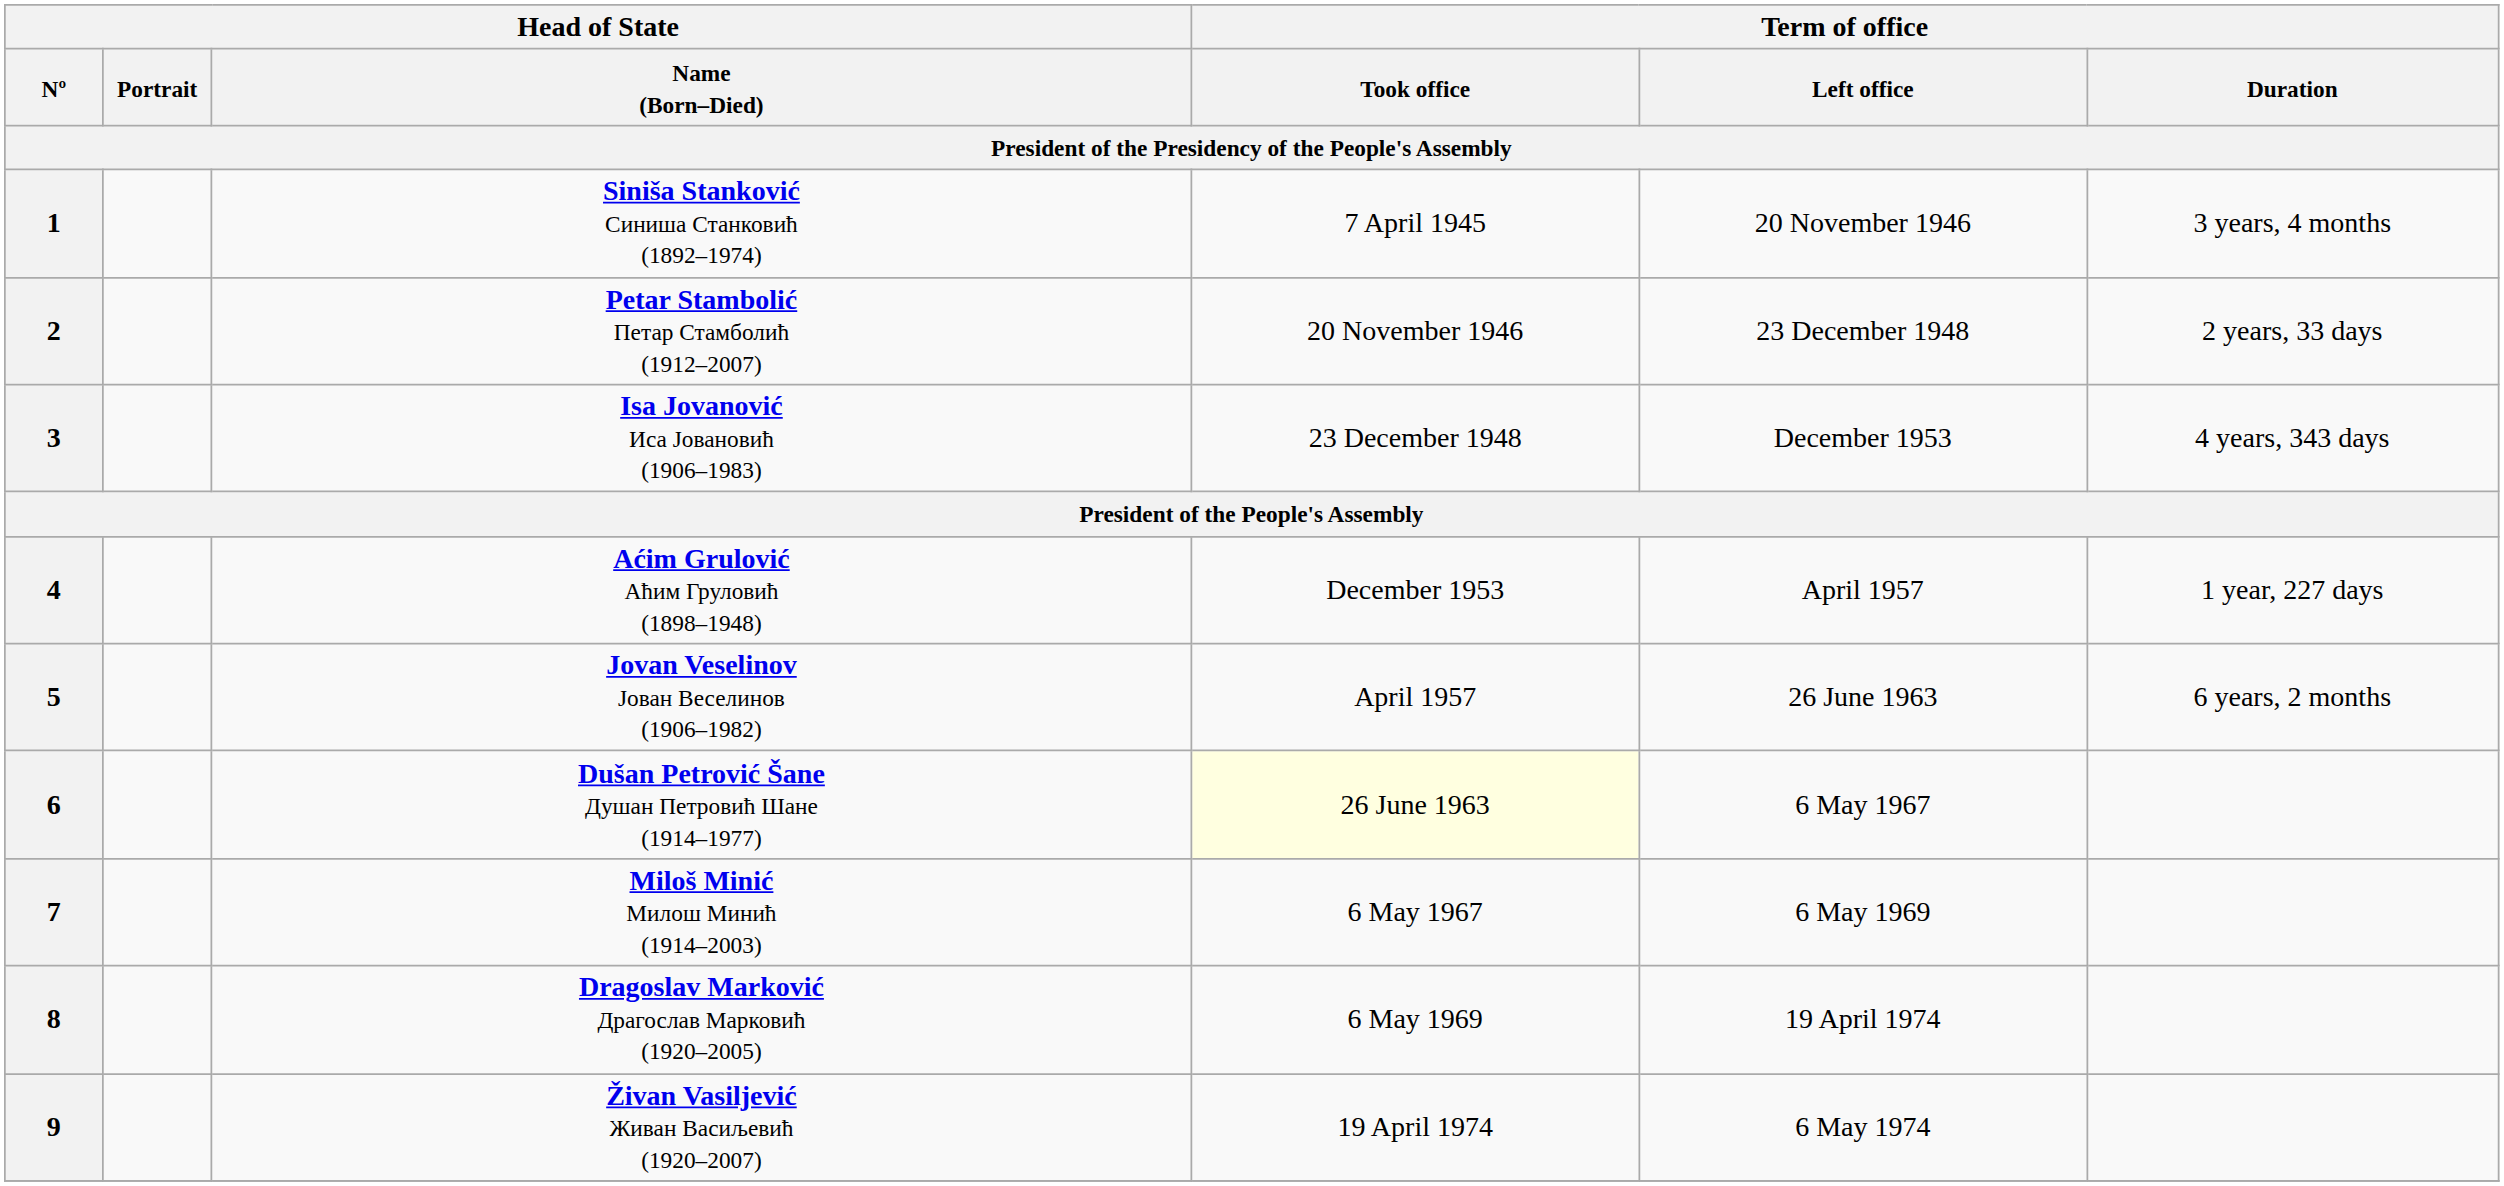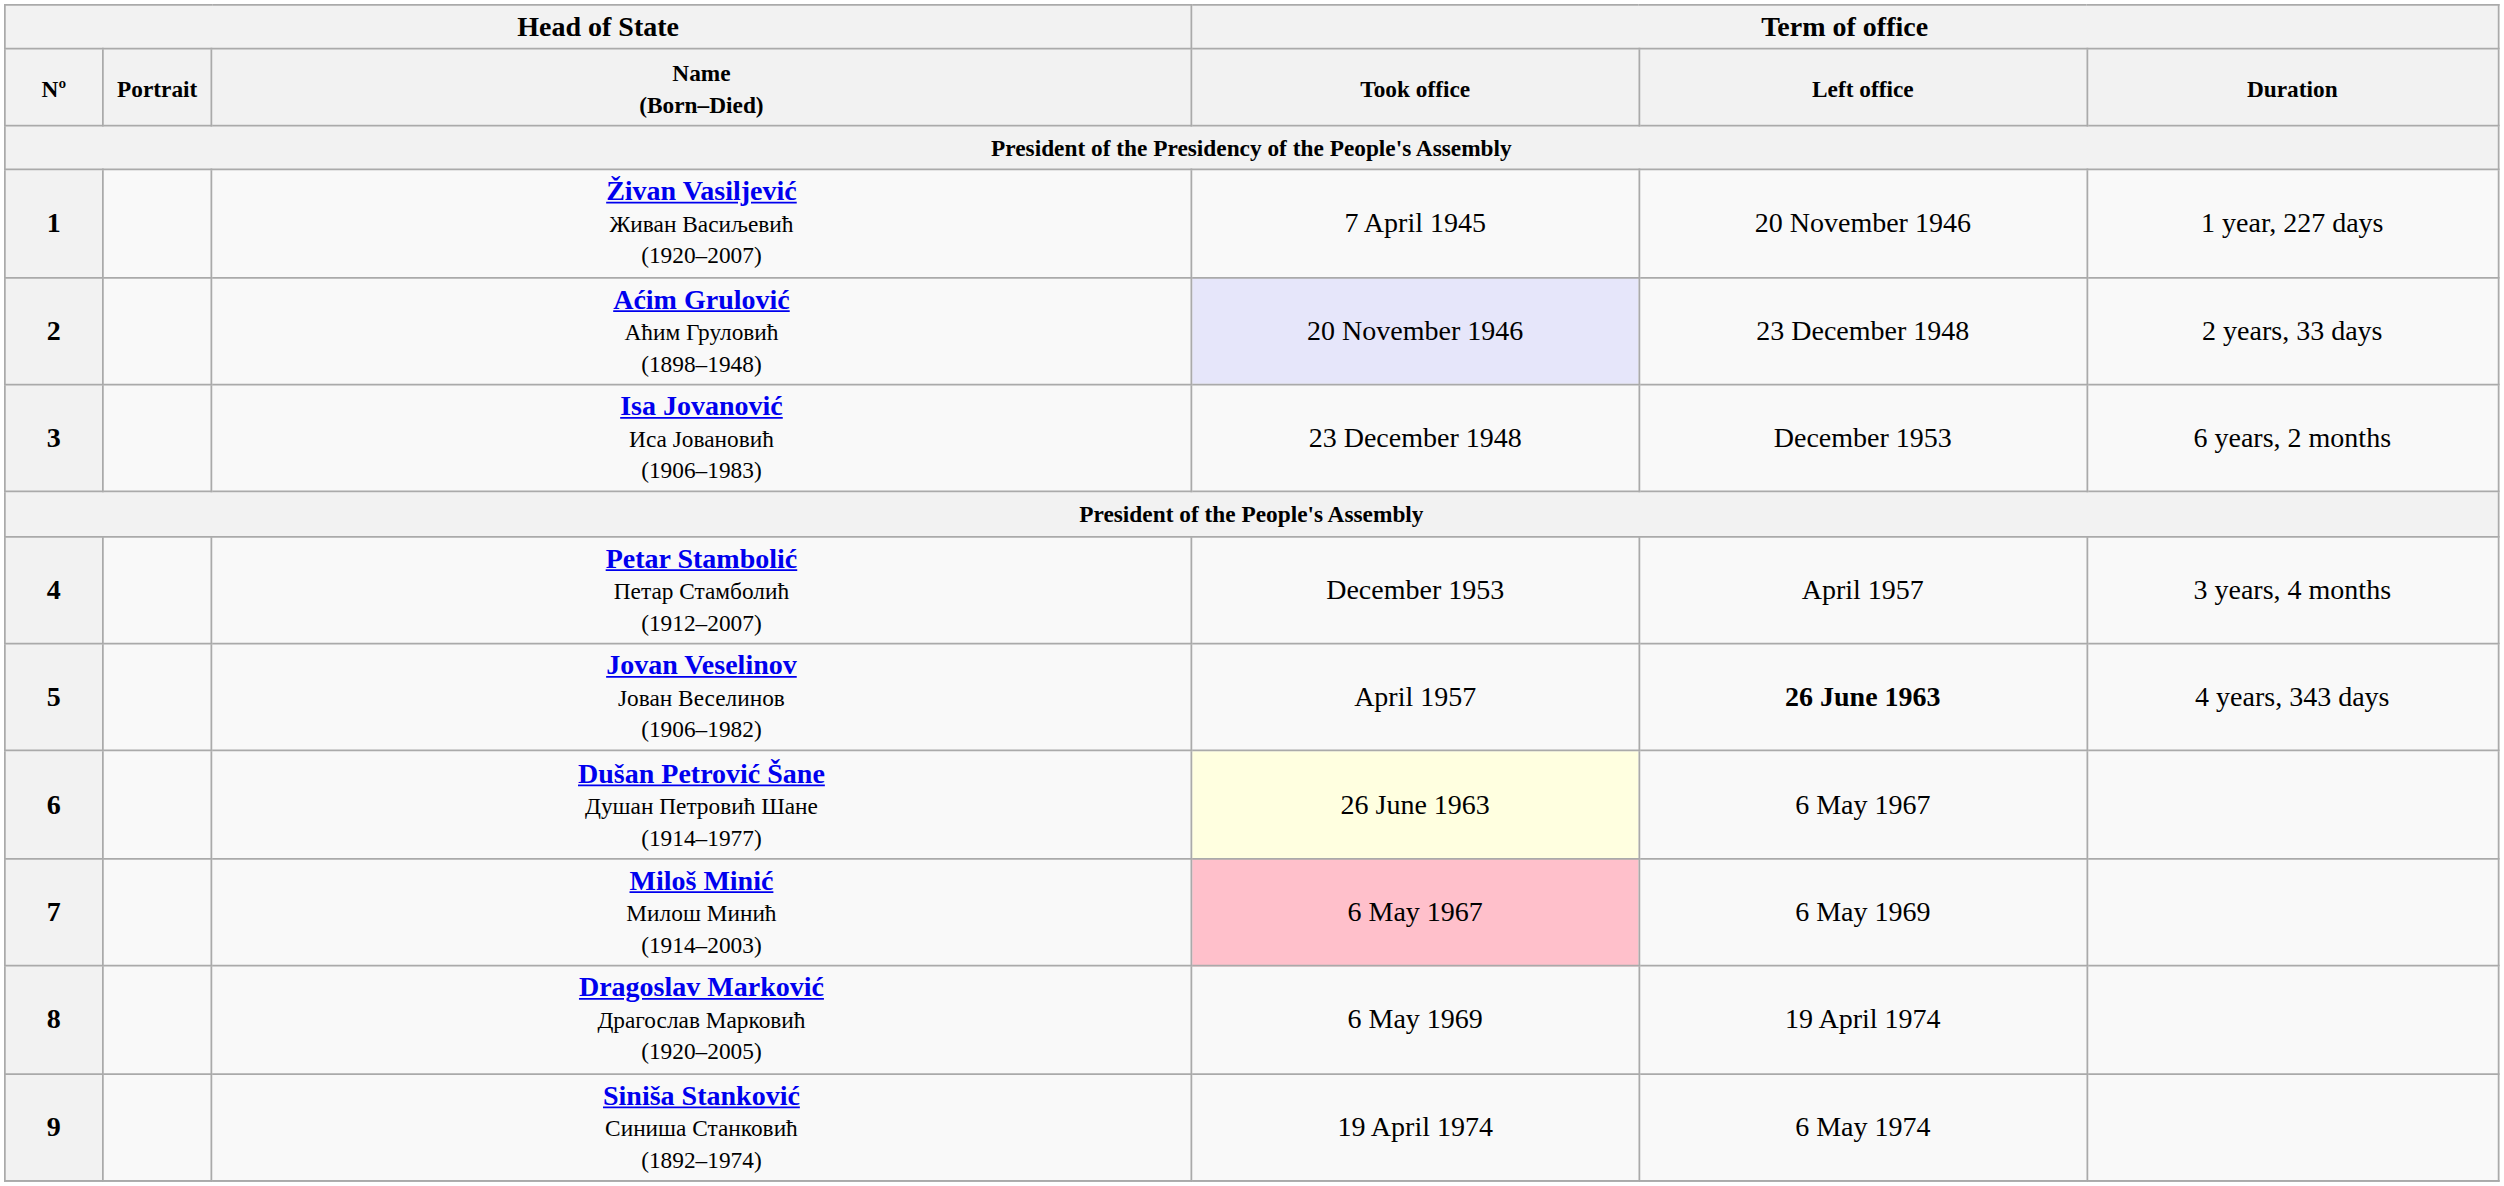(701, 222) Siniša Stanković Синиша Станковић (1892–1974) -> (701, 222) Živan Vasiljević Живан Васиљевић (1920–2007)
(2292, 222) 3 years, 4 months -> (2292, 222) 1 year, 227 days
(701, 330) Petar Stambolić Петар Стамболић (1912–2007) -> (701, 330) Aćim Grulović Аћим Груловић (1898–1948)
(1415, 330) no background -> (1415, 330) lavender background
(2292, 437) 4 years, 343 days -> (2292, 437) 6 years, 2 months
(701, 589) Aćim Grulović Аћим Груловић (1898–1948) -> (701, 589) Petar Stambolić Петар Стамболић (1912–2007)
(2292, 589) 1 year, 227 days -> (2292, 589) 3 years, 4 months
(1863, 696) normal -> (1863, 696) bold
(2292, 696) 6 years, 2 months -> (2292, 696) 4 years, 343 days
(1415, 911) no background -> (1415, 911) pink background
(701, 1126) Živan Vasiljević Живан Васиљевић (1920–2007) -> (701, 1126) Siniša Stanković Синиша Станковић (1892–1974)
